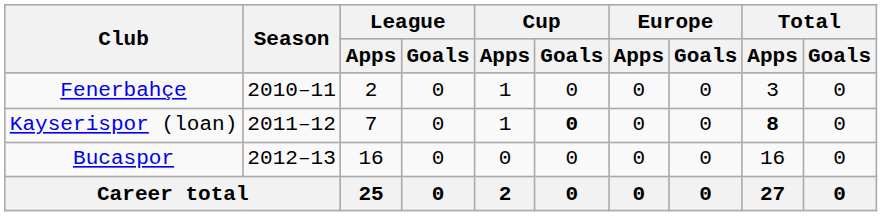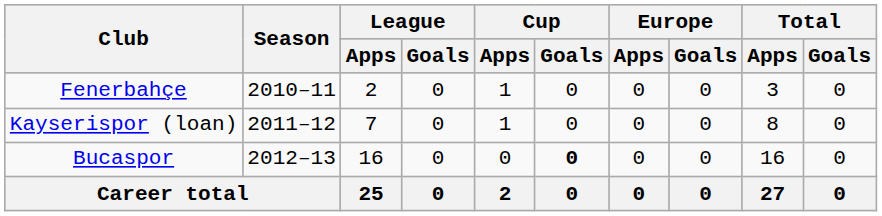(572, 125) bold -> (572, 125) normal
(773, 125) bold -> (773, 125) normal
(572, 159) normal -> (572, 159) bold
